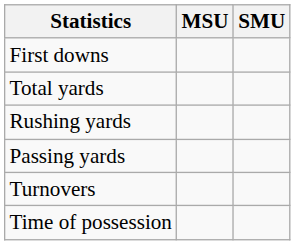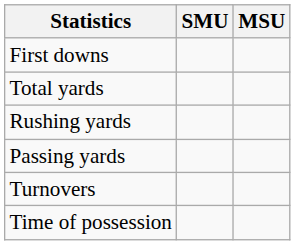columns swapped: (262, 21) <-> (205, 21)
